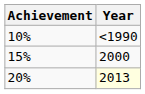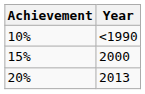(114, 78) lightyellow background -> (114, 78) no background
